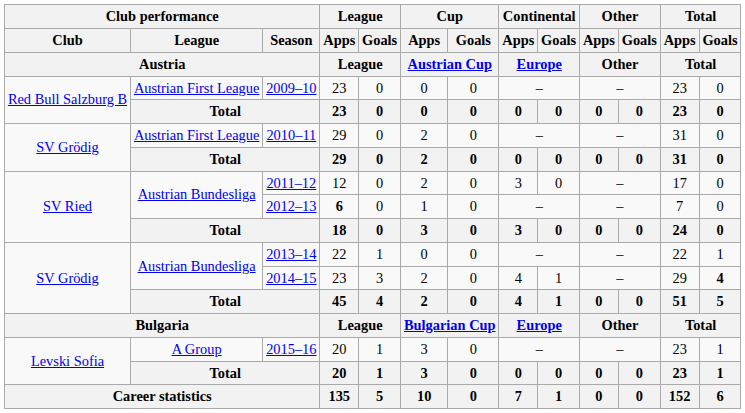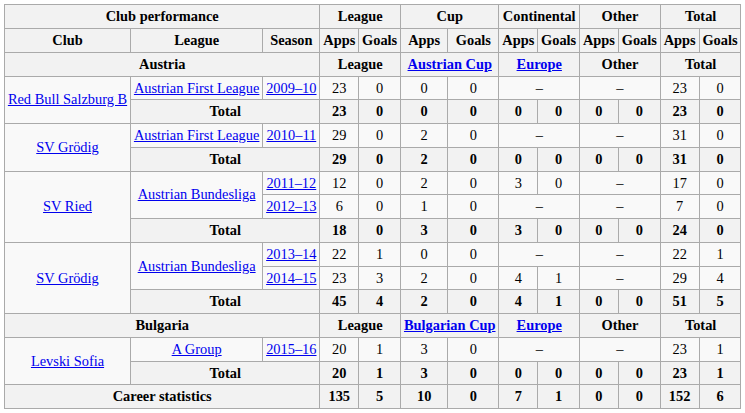(339, 206) bold -> (339, 206) normal
(720, 278) bold -> (720, 278) normal
